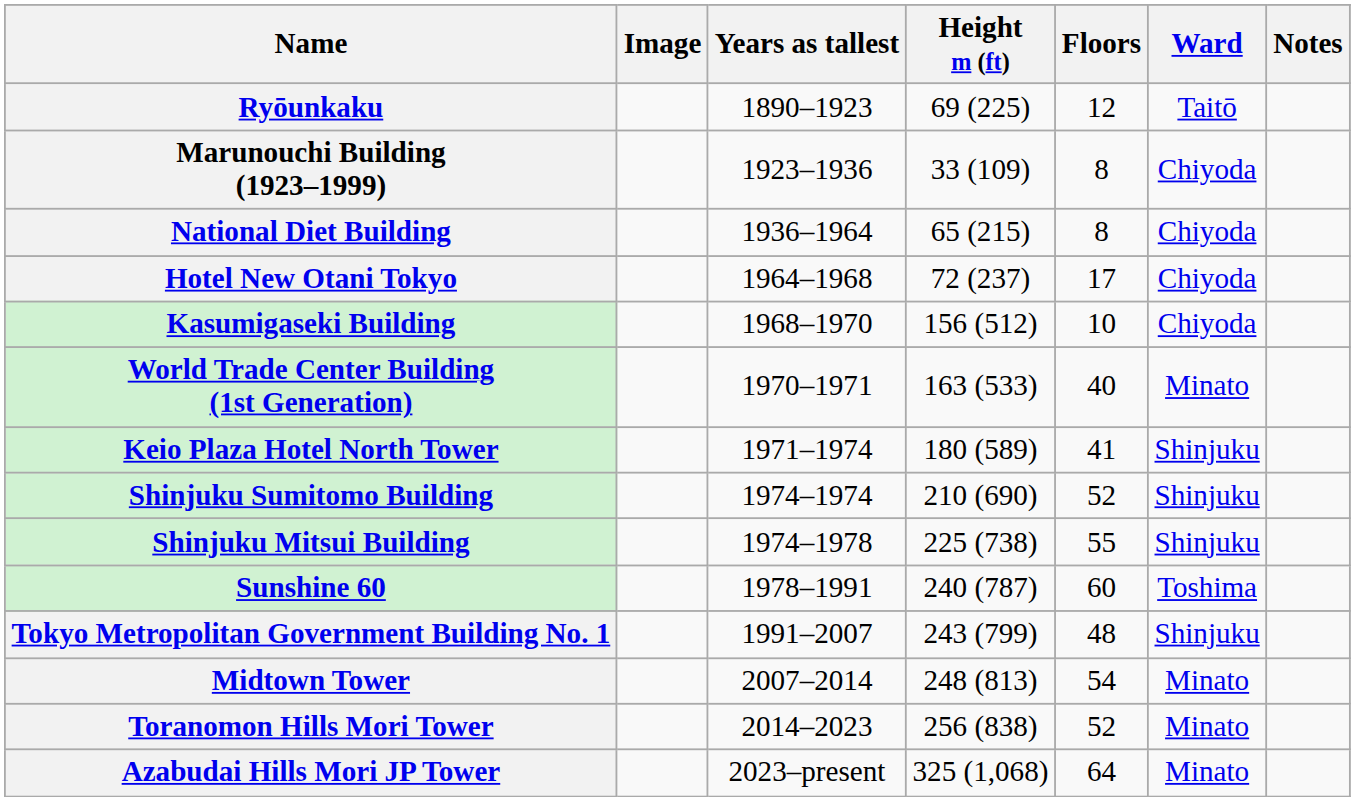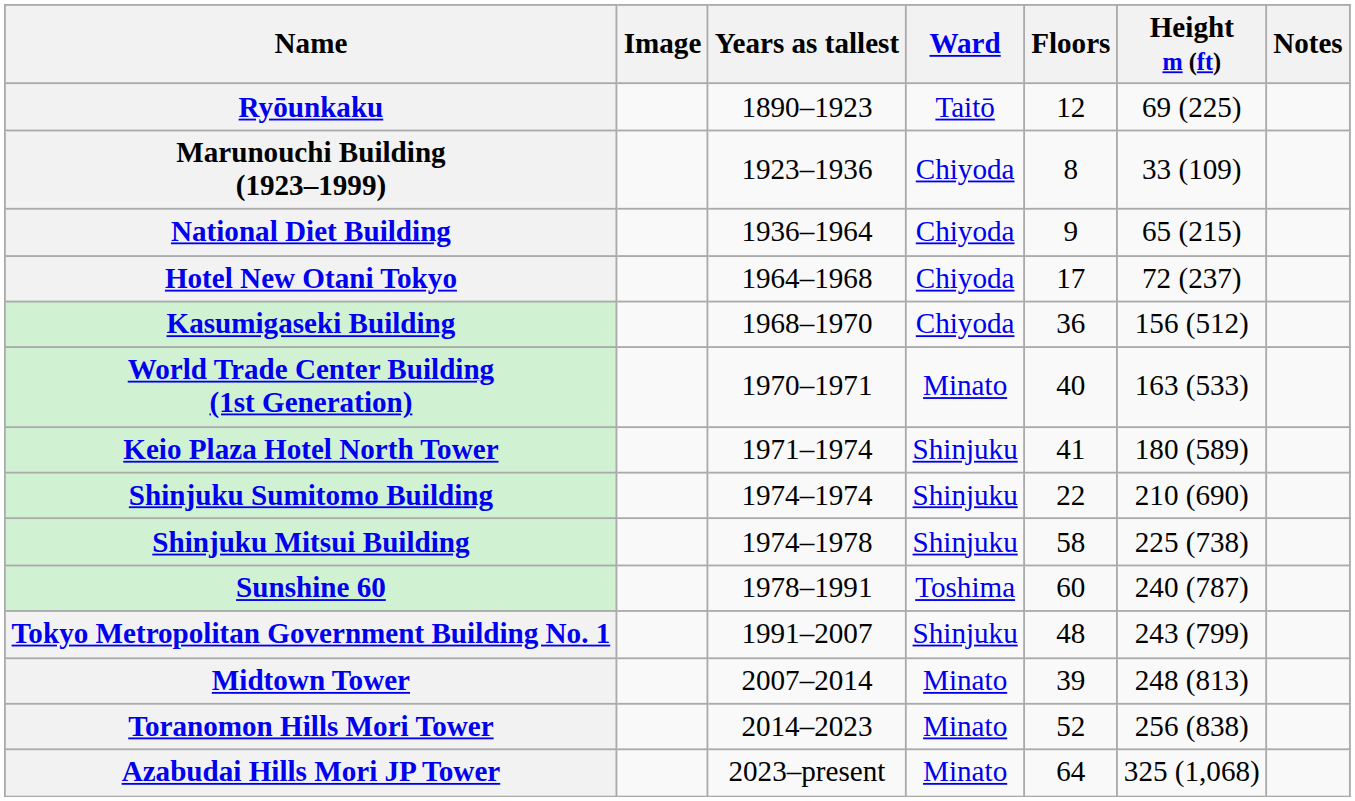columns swapped: (980, 43) <-> (1207, 43)
(1101, 231) 8 -> (1071, 231) 9
(1101, 324) 10 -> (1071, 324) 36
(1101, 495) 52 -> (1071, 495) 22
(1101, 541) 55 -> (1071, 541) 58
(1101, 680) 54 -> (1071, 680) 39
